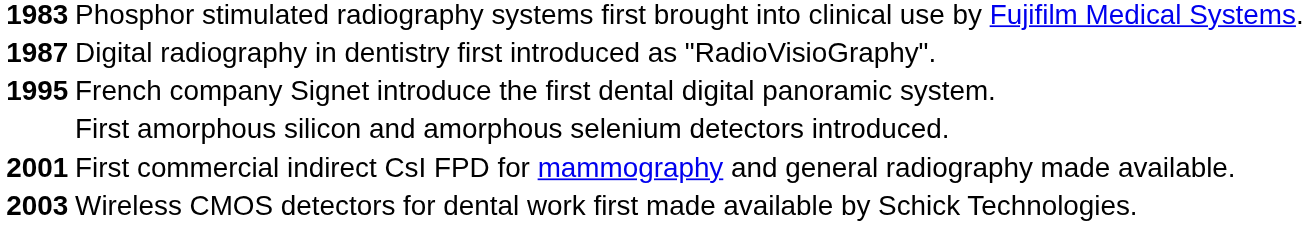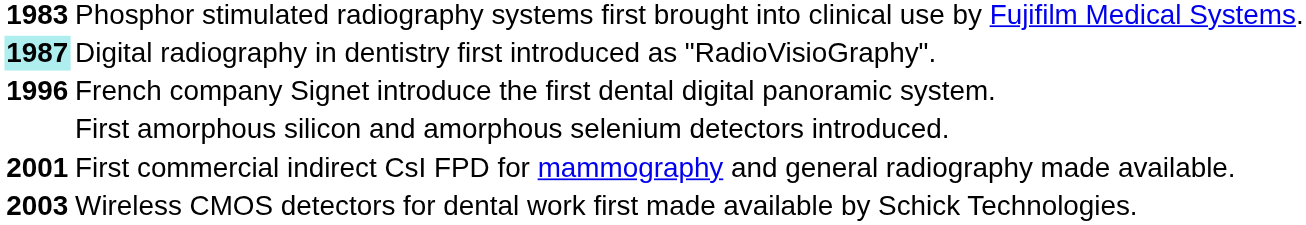(37, 52) no background -> (37, 52) paleturquoise background
(37, 91) 1995 -> (37, 91) 1996
